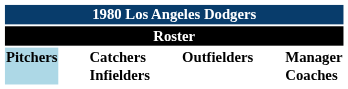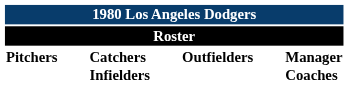(32, 57) lightblue background -> (32, 57) no background
